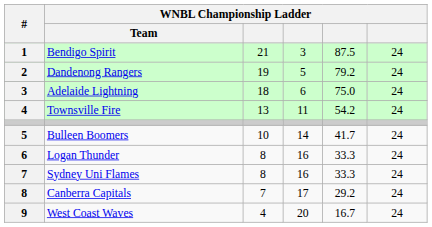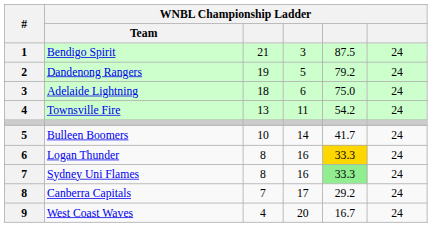(345, 154) no background -> (345, 154) gold background
(345, 174) no background -> (345, 174) lightgreen background
